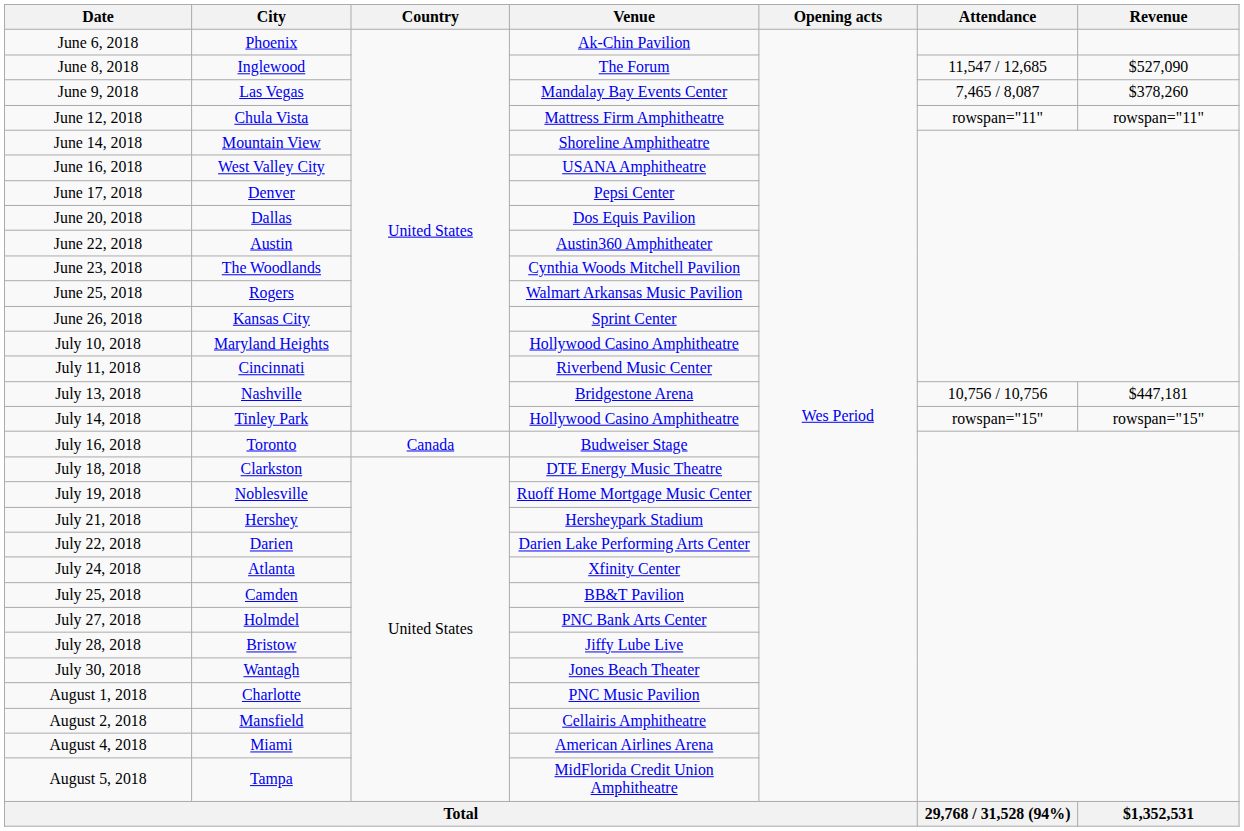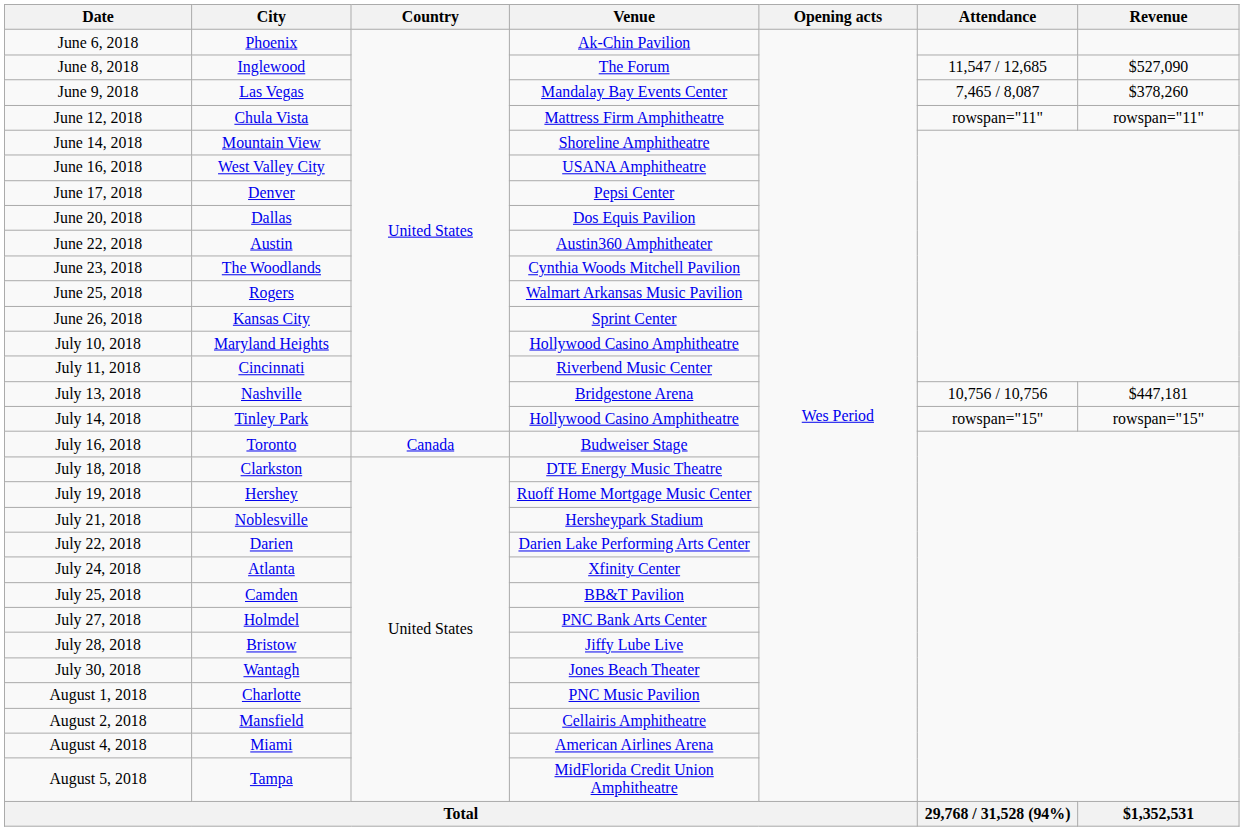(271, 494) Noblesville -> (271, 494) Hershey
(271, 519) Hershey -> (271, 519) Noblesville
